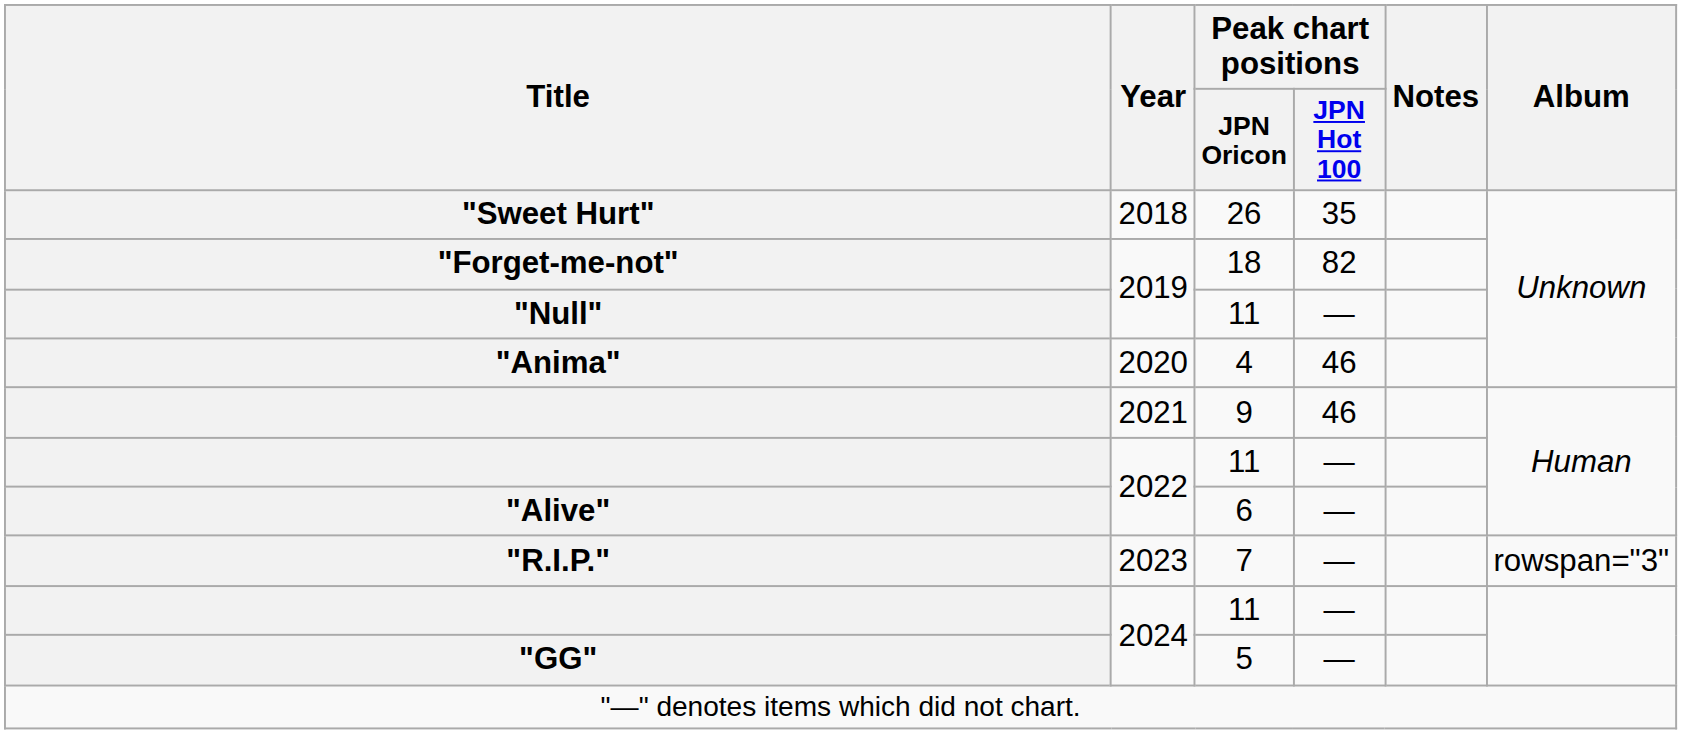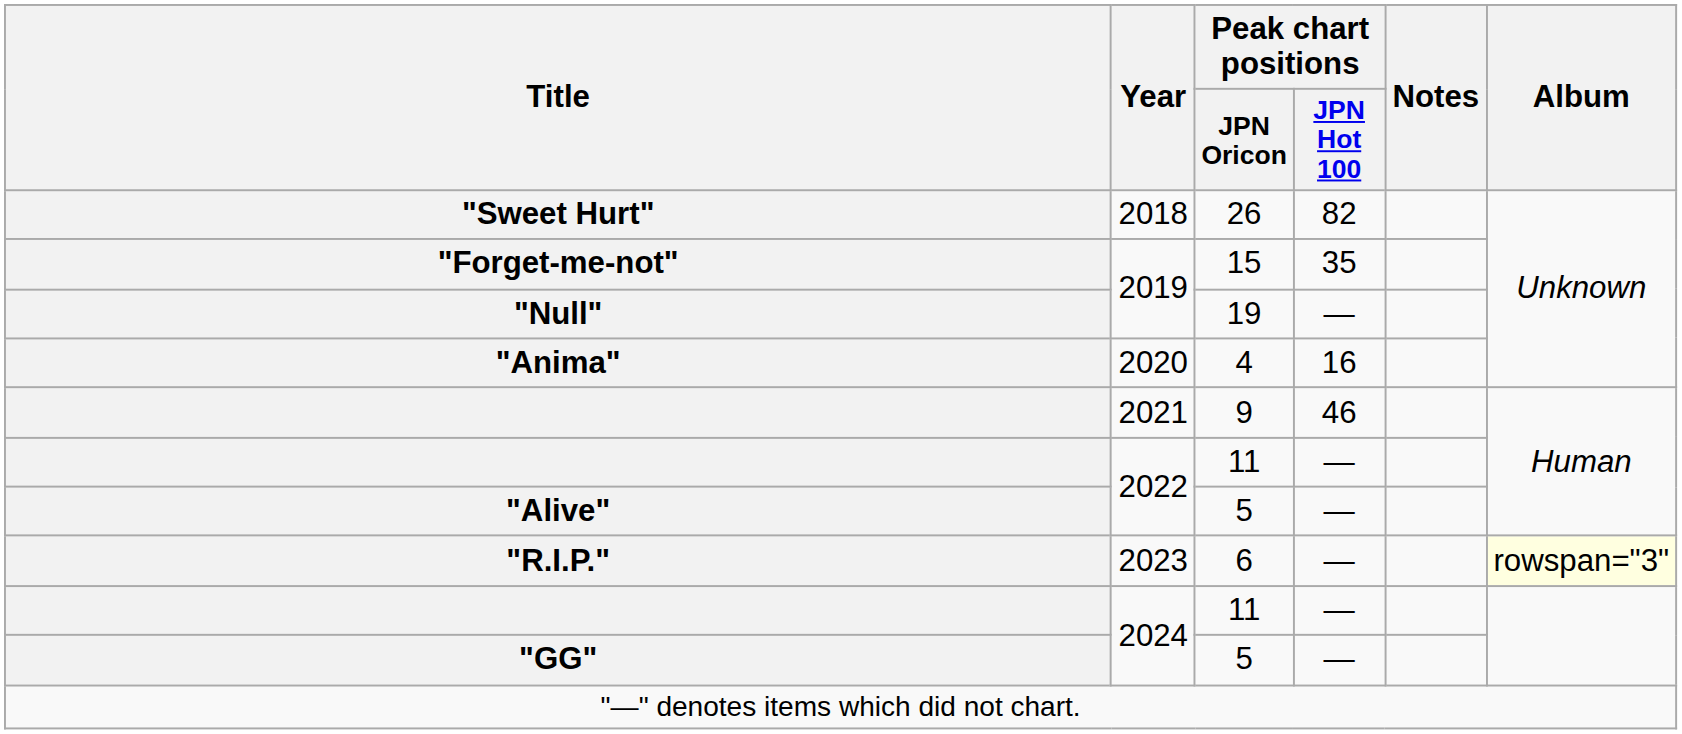(1339, 214) 35 -> (1339, 214) 82
(1244, 263) 18 -> (1244, 263) 15
(1339, 263) 82 -> (1339, 263) 35
(1244, 313) 11 -> (1244, 313) 19
(1339, 362) 46 -> (1339, 362) 16
(1244, 511) 6 -> (1244, 511) 5
(1244, 560) 7 -> (1244, 560) 6
(1581, 560) no background -> (1581, 560) lightyellow background
